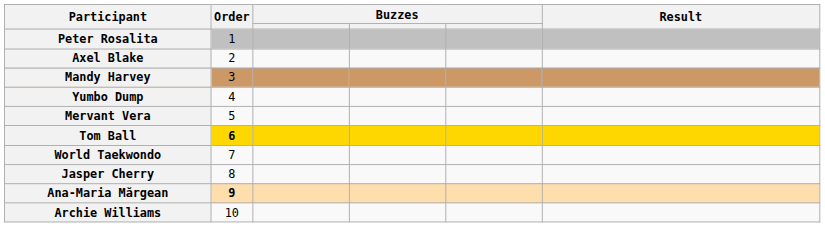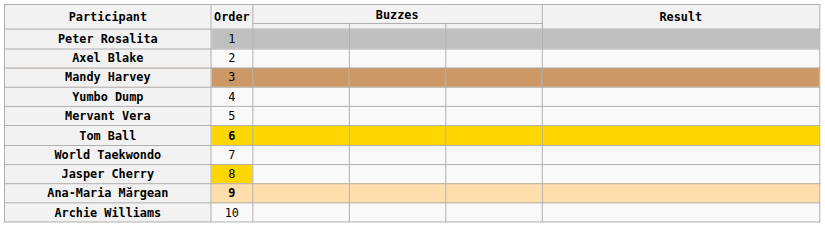(232, 174) no background -> (232, 174) gold background
